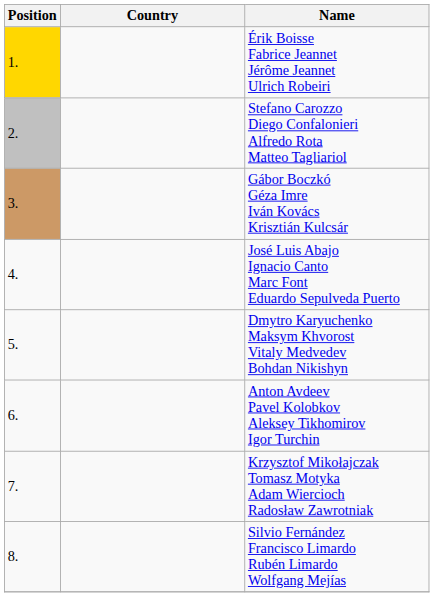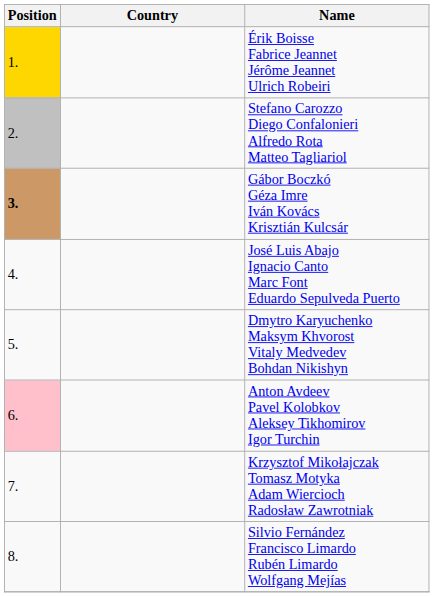(13, 203) normal -> (13, 203) bold
(13, 415) no background -> (13, 415) pink background
